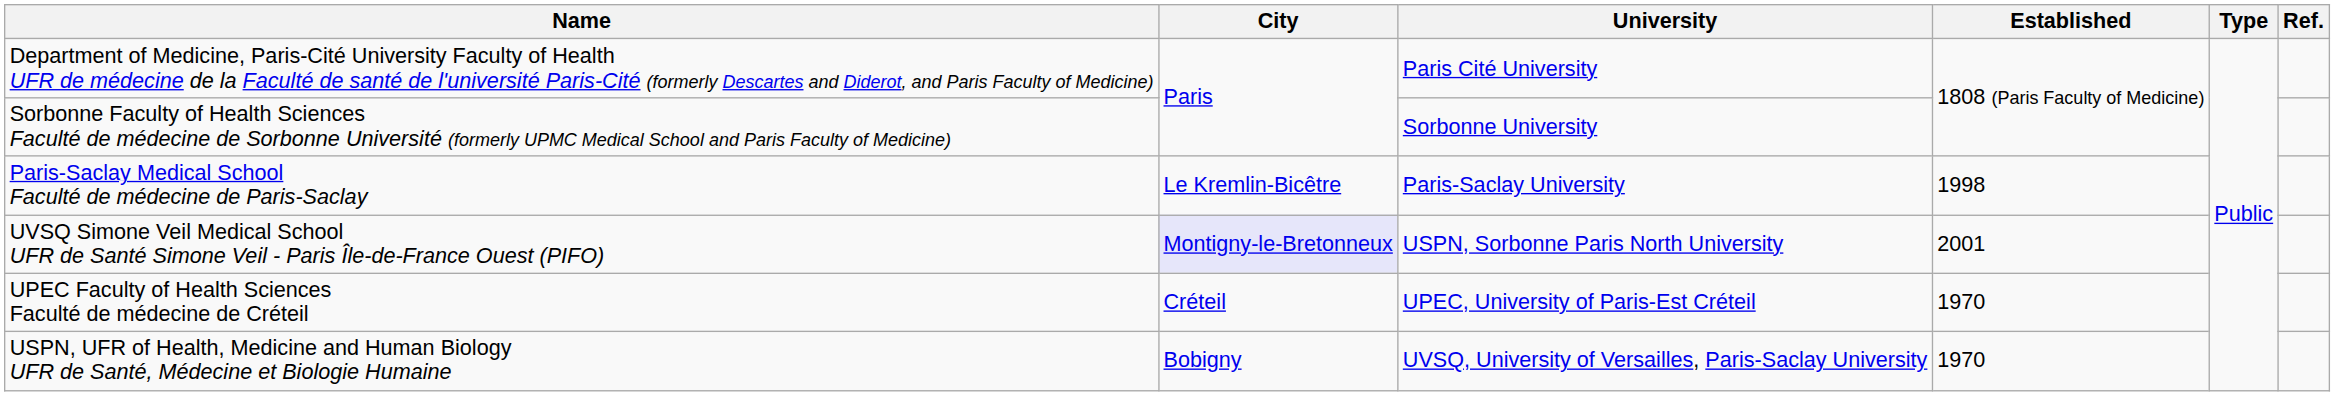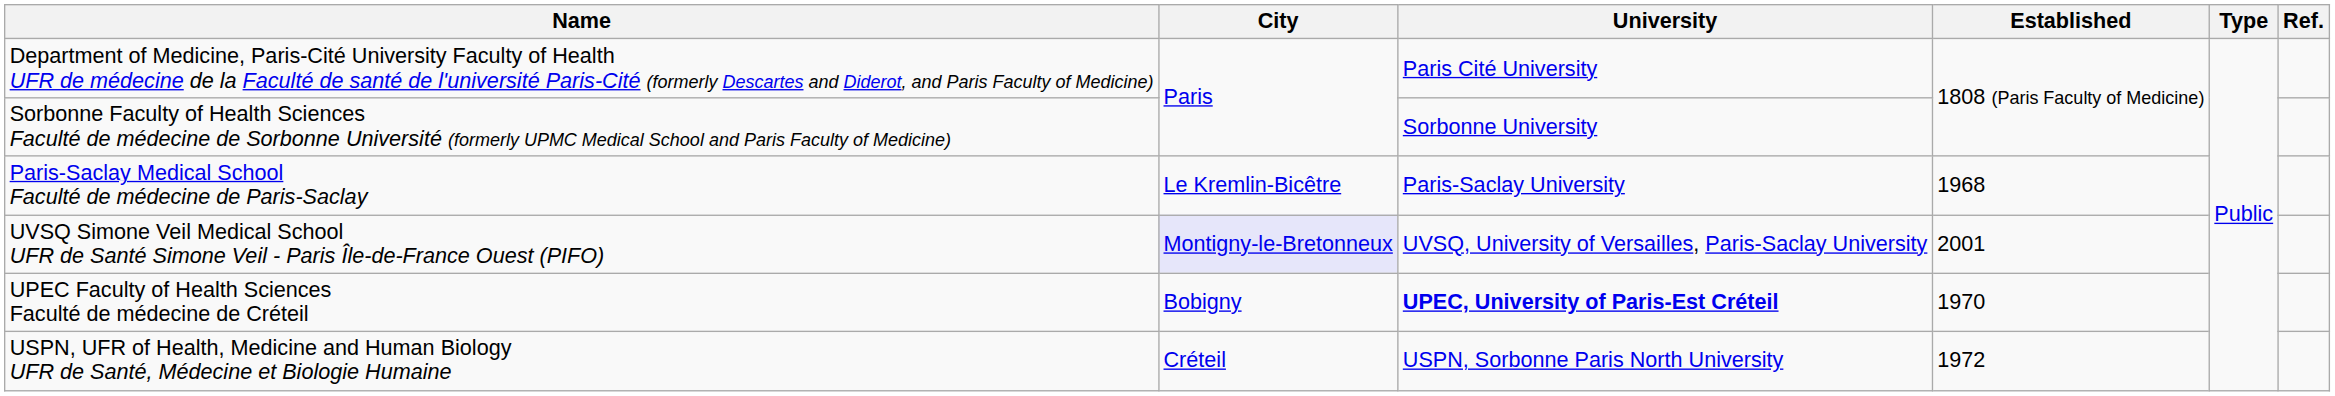(1961, 185) 1998 -> (1961, 185) 1968
(1593, 243) USPN, Sorbonne Paris North University -> (1665, 243) UVSQ, University of Versailles, Paris-Saclay University
(1195, 302) Créteil -> (1203, 302) Bobigny
(1579, 302) normal -> (1591, 302) bold
(1203, 360) Bobigny -> (1195, 360) Créteil
(1665, 360) UVSQ, University of Versailles, Paris-Saclay University -> (1593, 360) USPN, Sorbonne Paris North University
(1961, 360) 1970 -> (1961, 360) 1972
